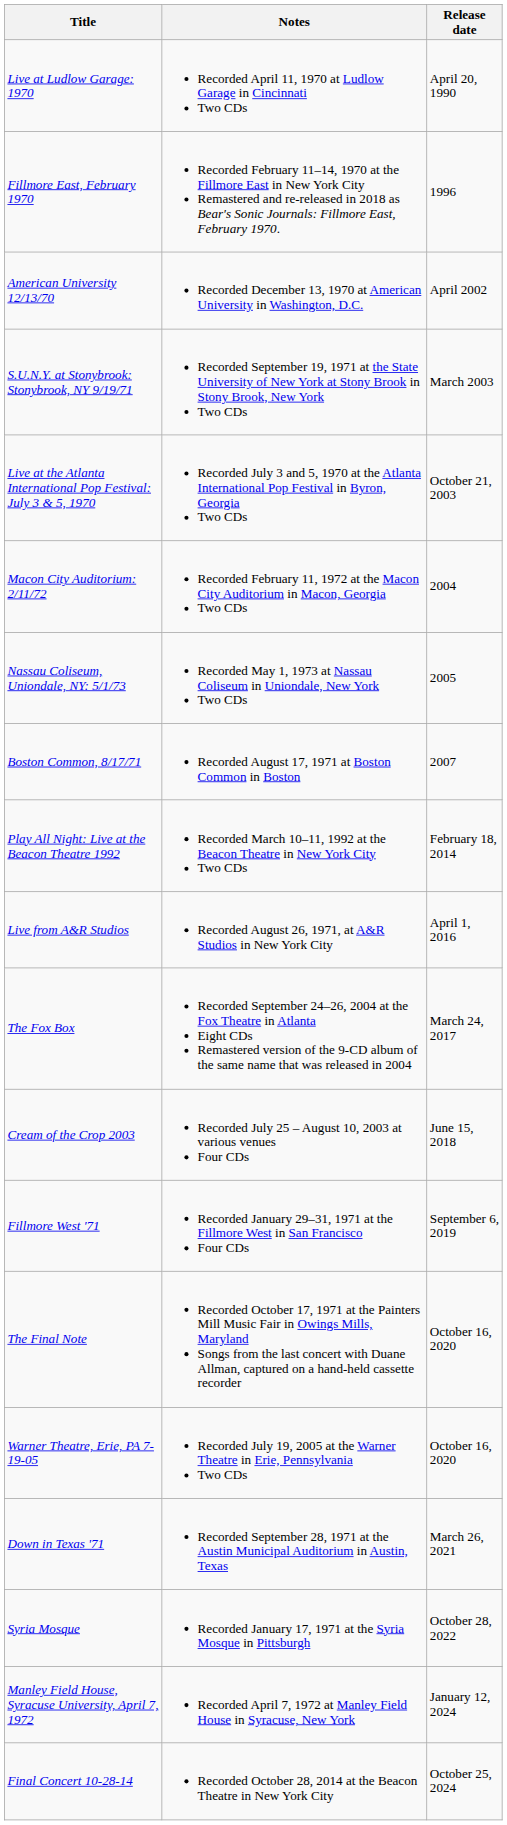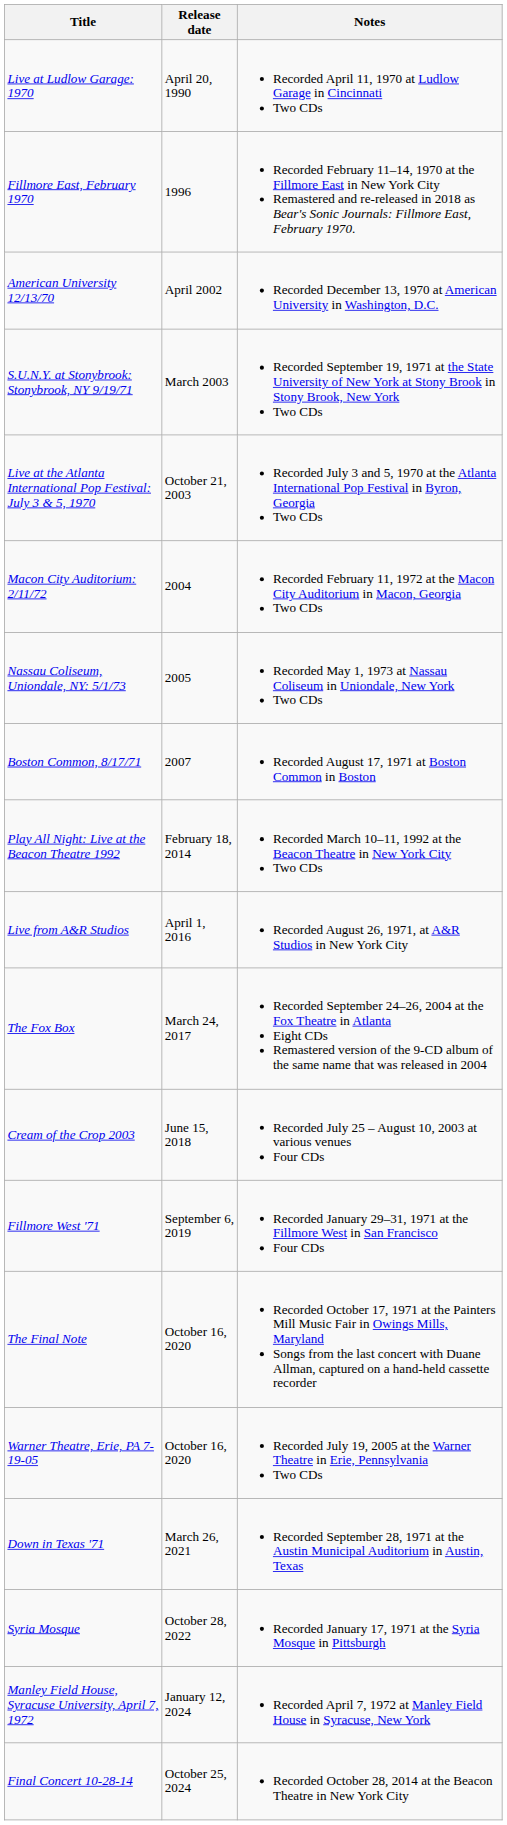columns swapped: (464, 22) <-> (294, 22)
